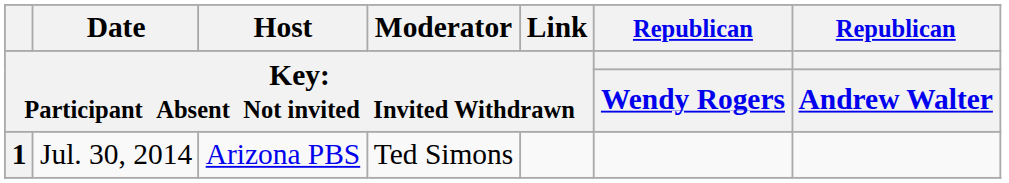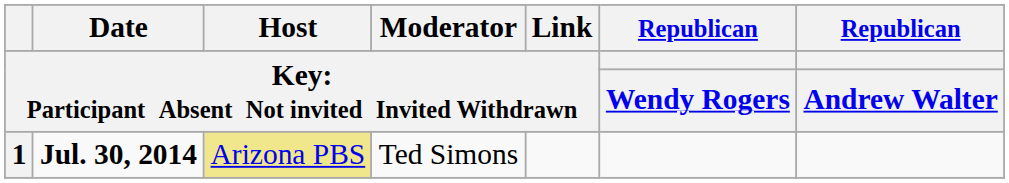(116, 154) normal -> (119, 154) bold
(283, 154) no background -> (288, 154) khaki background
